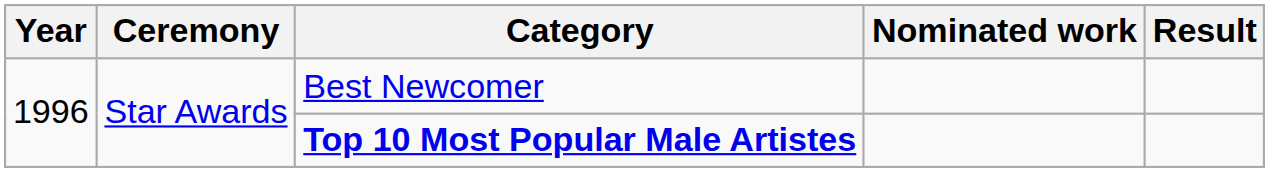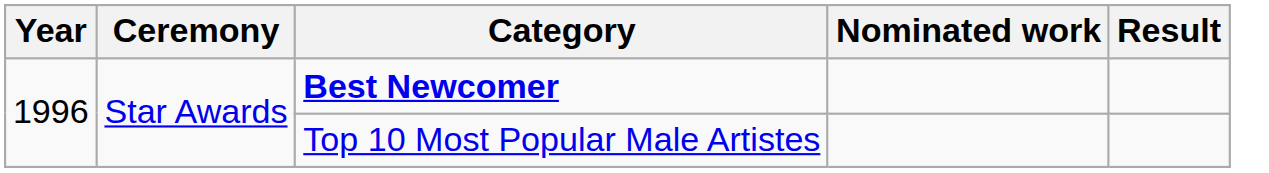(424, 85) normal -> (431, 85) bold
(580, 139) bold -> (562, 139) normal
